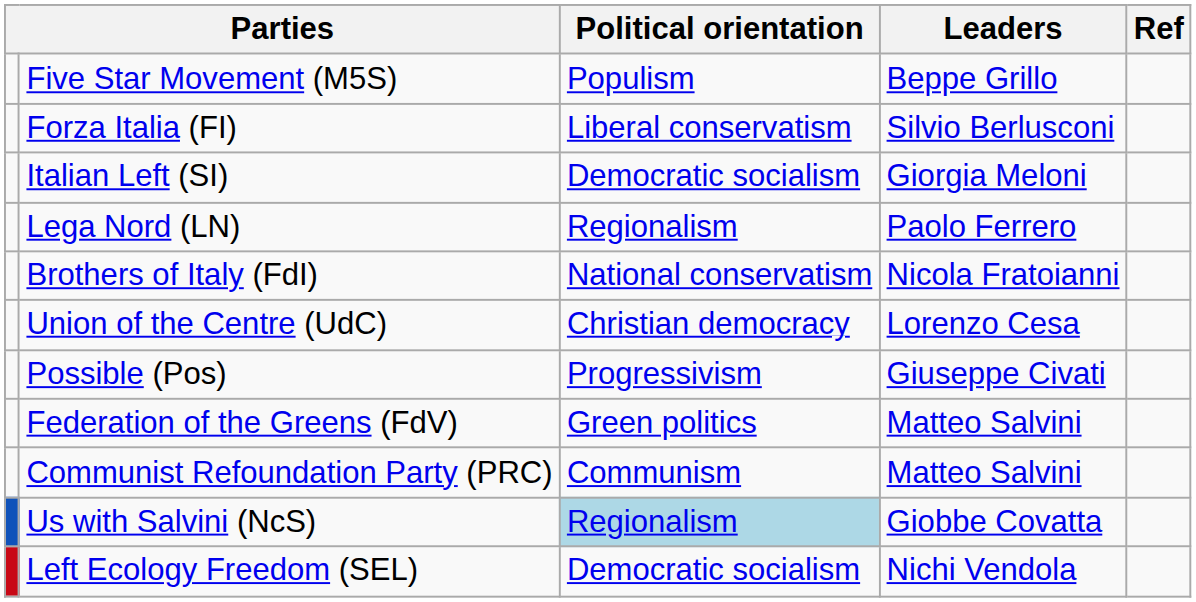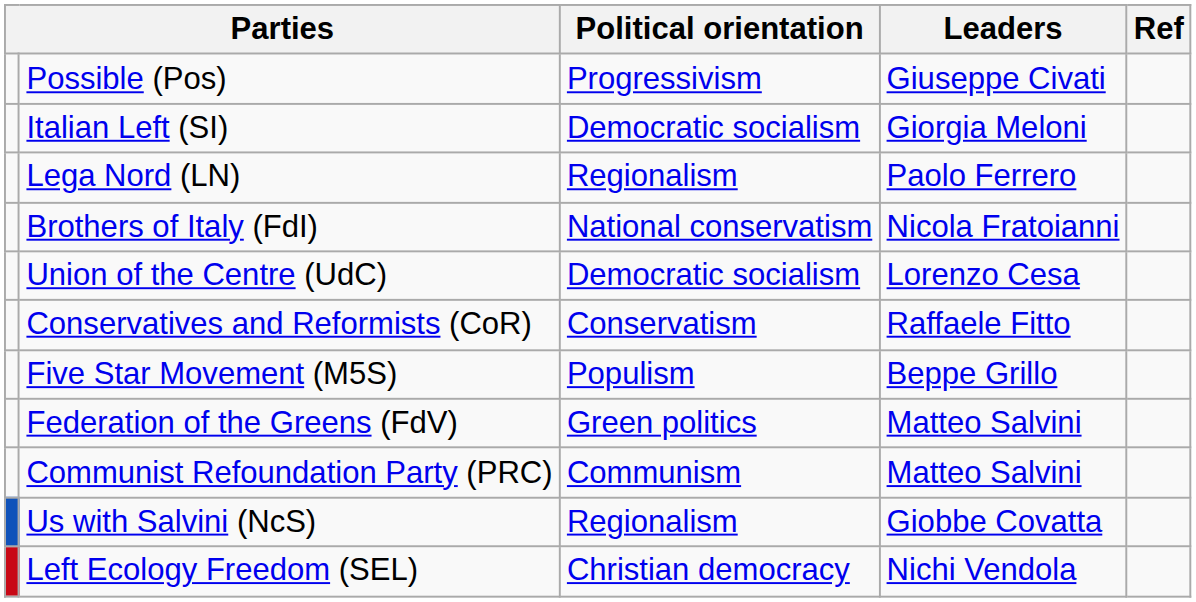rows swapped: (212, 78) <-> (126, 373)
- row: (132, 127)
(708, 324) Christian democracy -> (714, 275) Democratic socialism
+ row: (279, 324)
(652, 521) lightblue background -> (652, 521) no background
(714, 570) Democratic socialism -> (708, 570) Christian democracy
